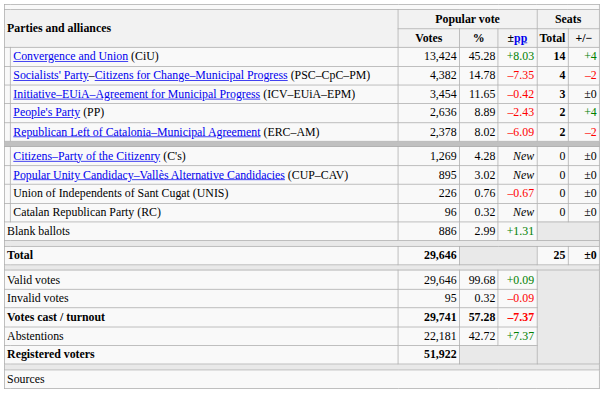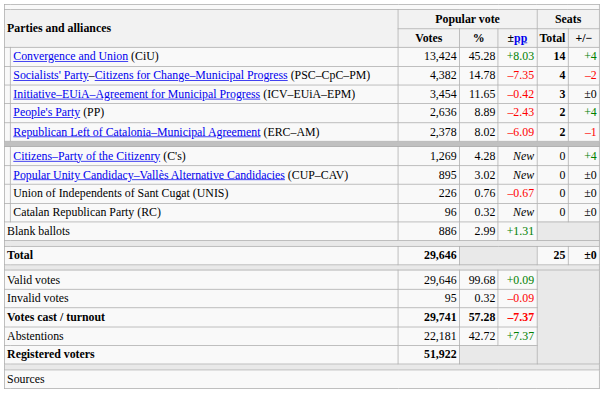(591, 132) –2 -> (591, 132) –1
(591, 156) ±0 -> (590, 156) +4
